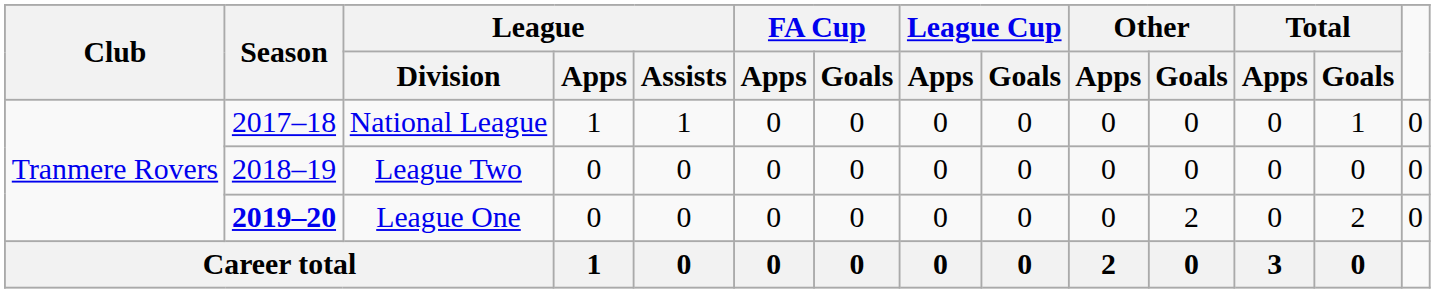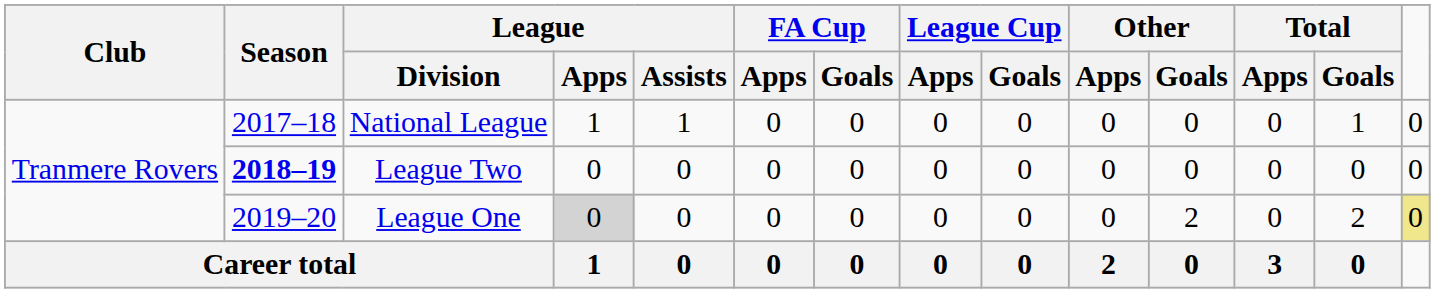(284, 169) normal -> (284, 169) bold
(284, 216) bold -> (284, 216) normal
(594, 216) no background -> (594, 216) lightgrey background
(1415, 216) no background -> (1415, 216) khaki background
